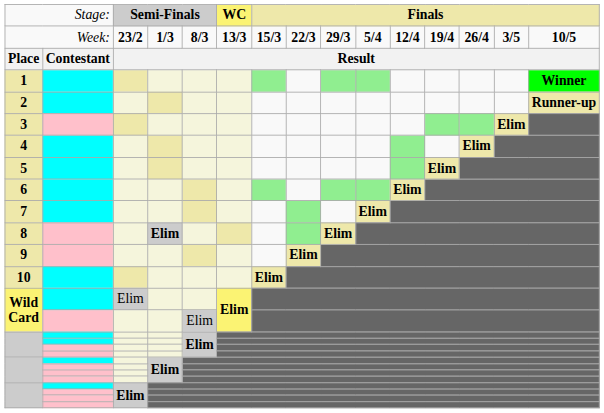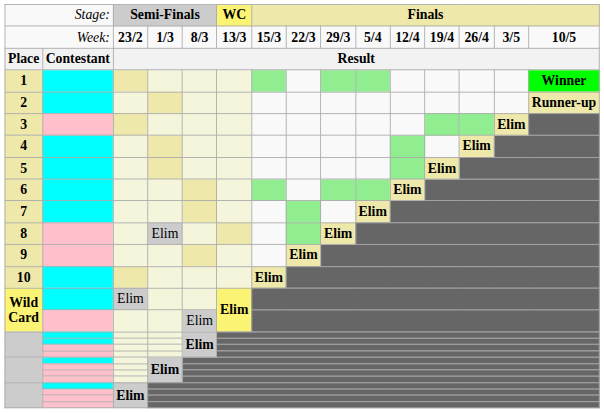(165, 233) bold -> (165, 233) normal
